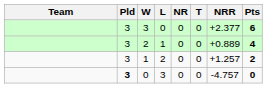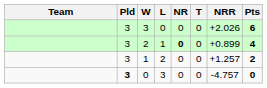(225, 28) +2.377 -> (225, 28) +2.026
(181, 43) normal -> (181, 43) bold
(225, 43) +0.889 -> (225, 43) +0.899
